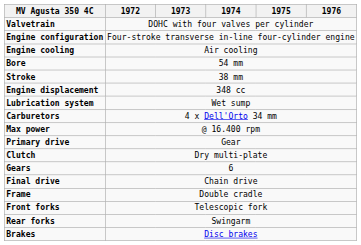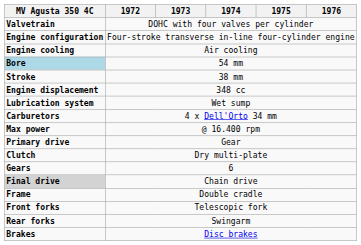(16, 63) no background -> (16, 63) lightblue background
(33, 182) no background -> (33, 182) lightgrey background
